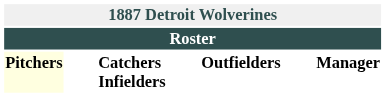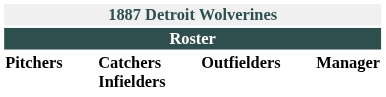(34, 62) lightyellow background -> (34, 62) no background
